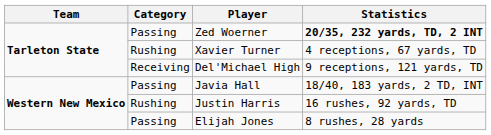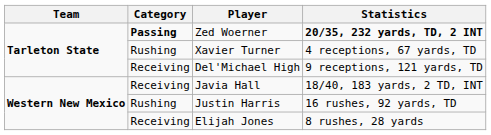(154, 32) normal -> (154, 32) bold
(154, 85) Passing -> (160, 85) Receiving
(154, 121) Passing -> (160, 121) Receiving
